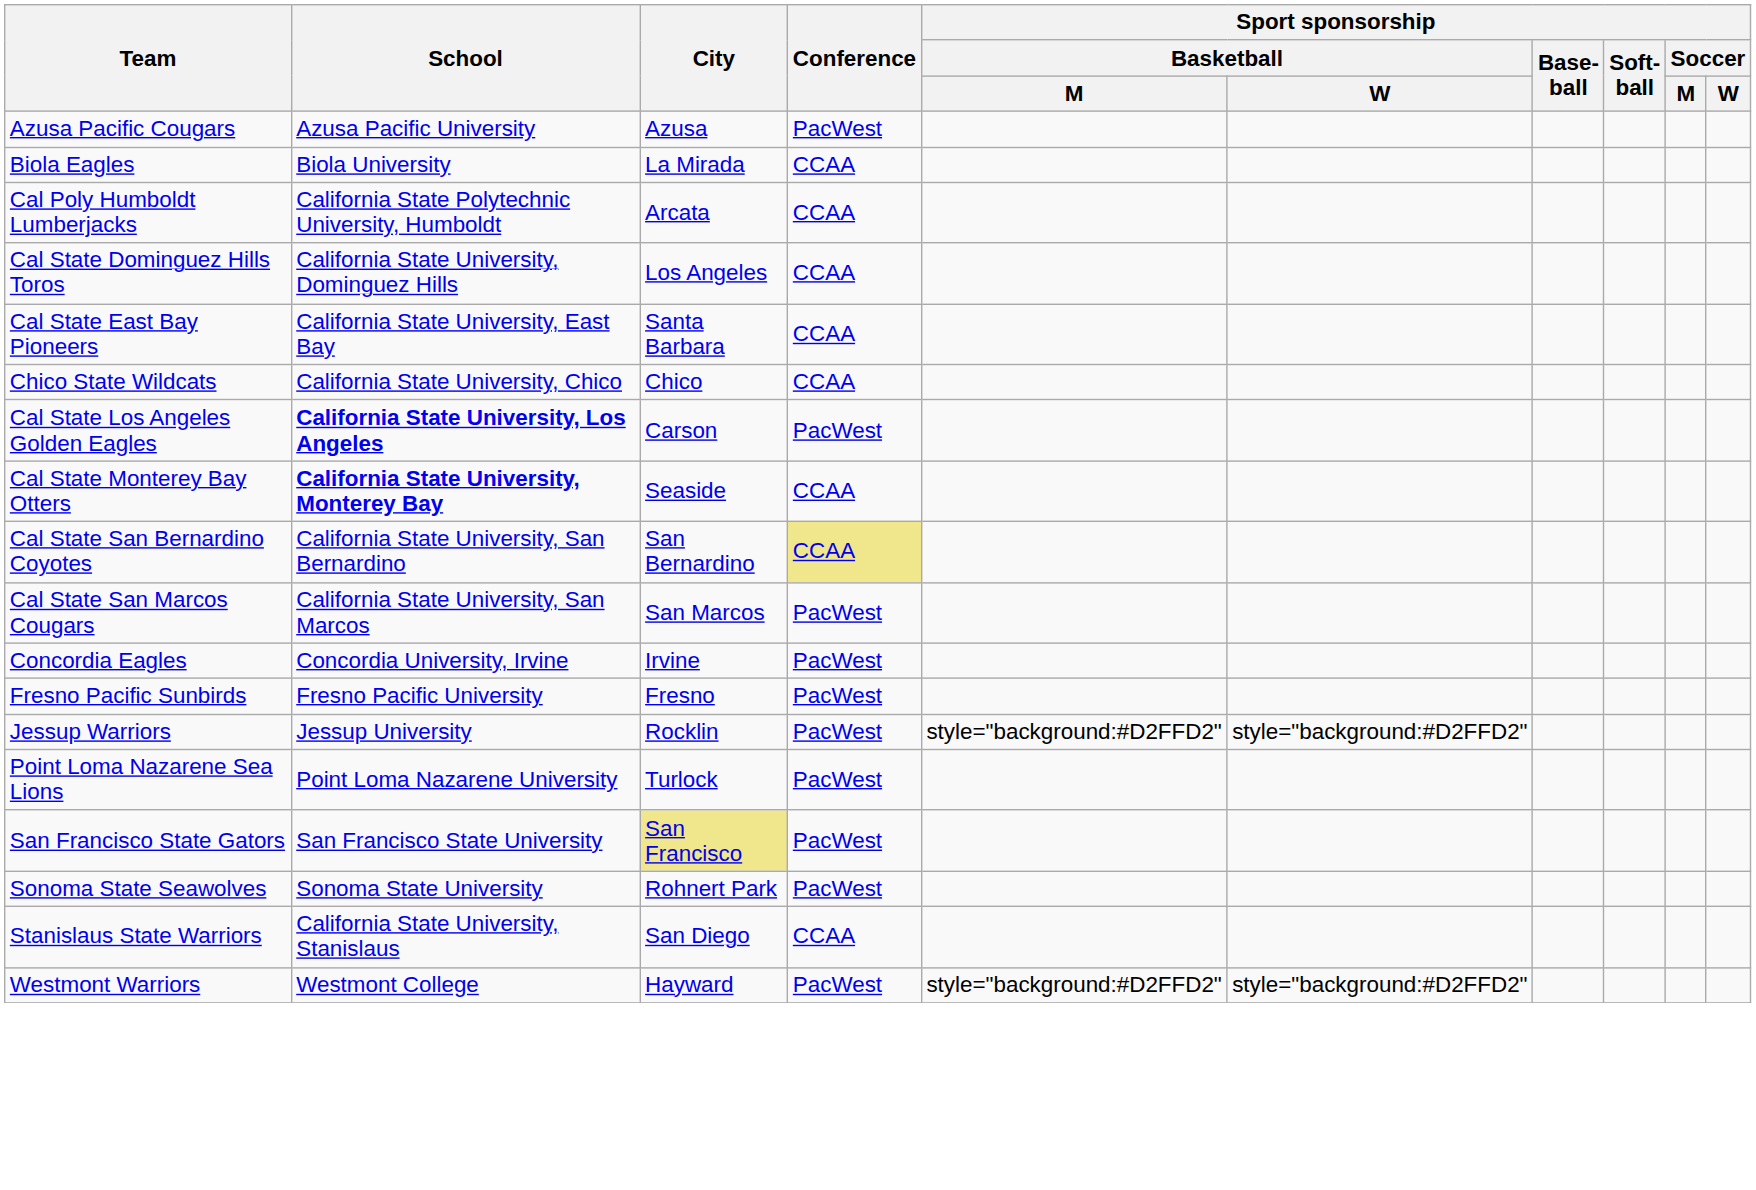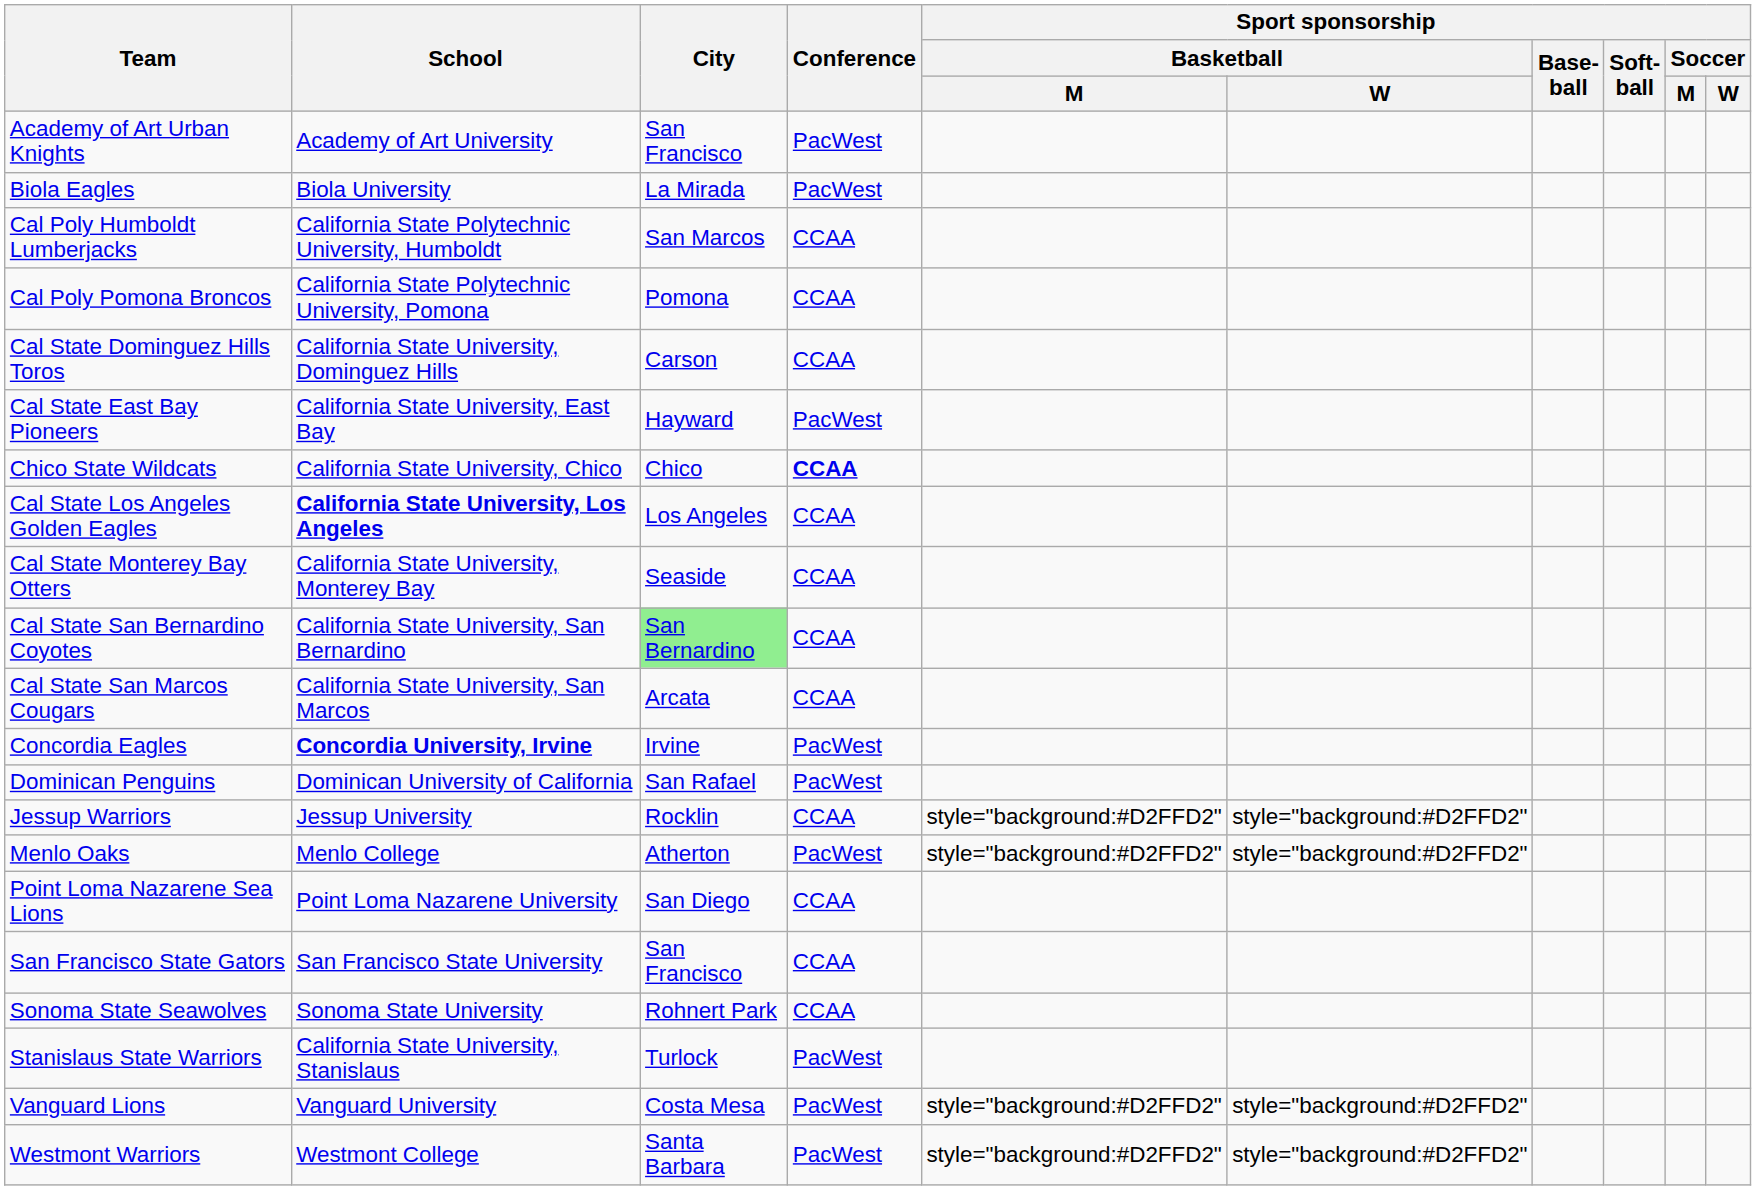+ row: (119, 141)
- row: (123, 128)
(824, 164) CCAA -> (837, 189) PacWest
(677, 212) Arcata -> (705, 237) San Marcos
+ row: (141, 298)
(706, 273) Los Angeles -> (681, 359) Carson
(685, 333) Santa Barbara -> (689, 419) Hayward
(824, 333) CCAA -> (837, 419) PacWest
(824, 382) normal -> (825, 467) bold
(681, 430) Carson -> (706, 516) Los Angeles
(837, 430) PacWest -> (824, 516) CCAA
(438, 490) bold -> (427, 576) normal
(700, 551) no background -> (700, 637) lightgreen background
(824, 551) khaki background -> (824, 637) no background
(705, 612) San Marcos -> (677, 698) Arcata
(837, 612) PacWest -> (824, 698) CCAA
(432, 660) normal -> (444, 746) bold
+ row: (113, 781)
- row: (128, 696)
(837, 731) PacWest -> (824, 817) CCAA
+ row: (70, 852)
(681, 779) Turlock -> (697, 901) San Diego
(837, 779) PacWest -> (824, 901) CCAA
(694, 840) khaki background -> (694, 961) no background
(837, 840) PacWest -> (824, 961) CCAA
(837, 888) PacWest -> (824, 1009) CCAA
(697, 936) San Diego -> (681, 1058) Turlock
(824, 936) CCAA -> (837, 1058) PacWest
+ row: (87, 1106)
(689, 984) Hayward -> (685, 1154) Santa Barbara
